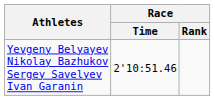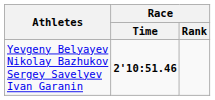(145, 67) normal -> (145, 67) bold
